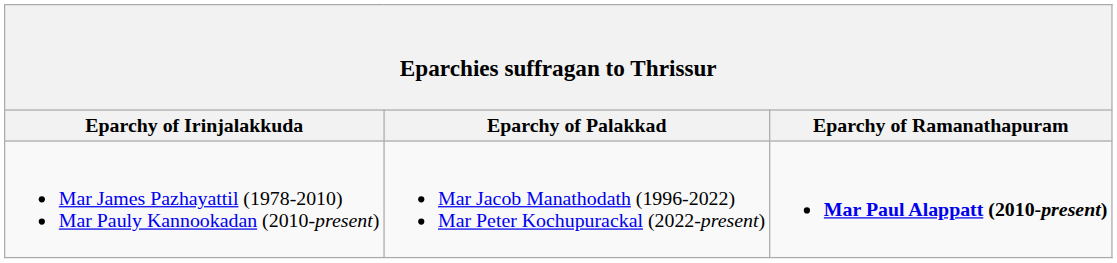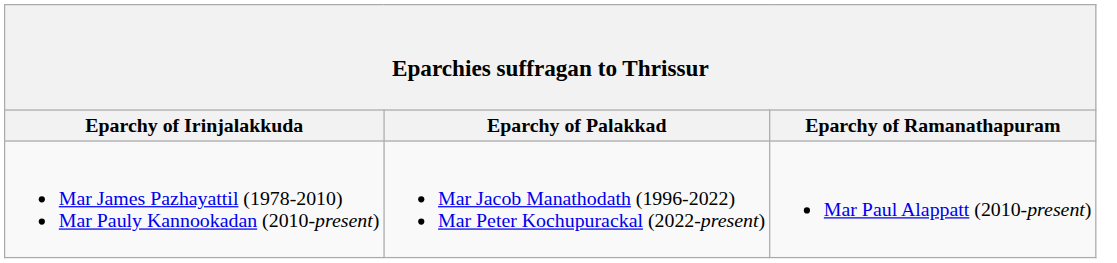(941, 210) bold -> (933, 210) normal
